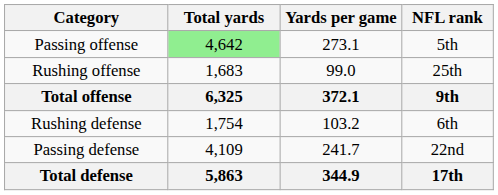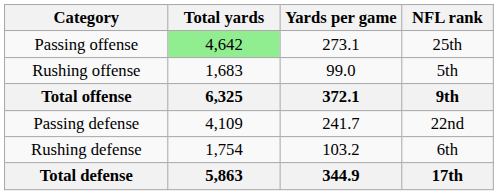(447, 44) 5th -> (447, 44) 25th
(447, 70) 25th -> (447, 70) 5th
rows swapped: (86, 149) <-> (86, 123)
